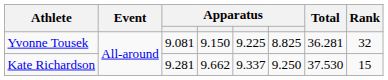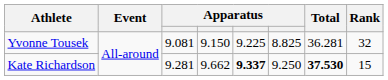(251, 64) normal -> (251, 64) bold
(325, 64) normal -> (325, 64) bold
